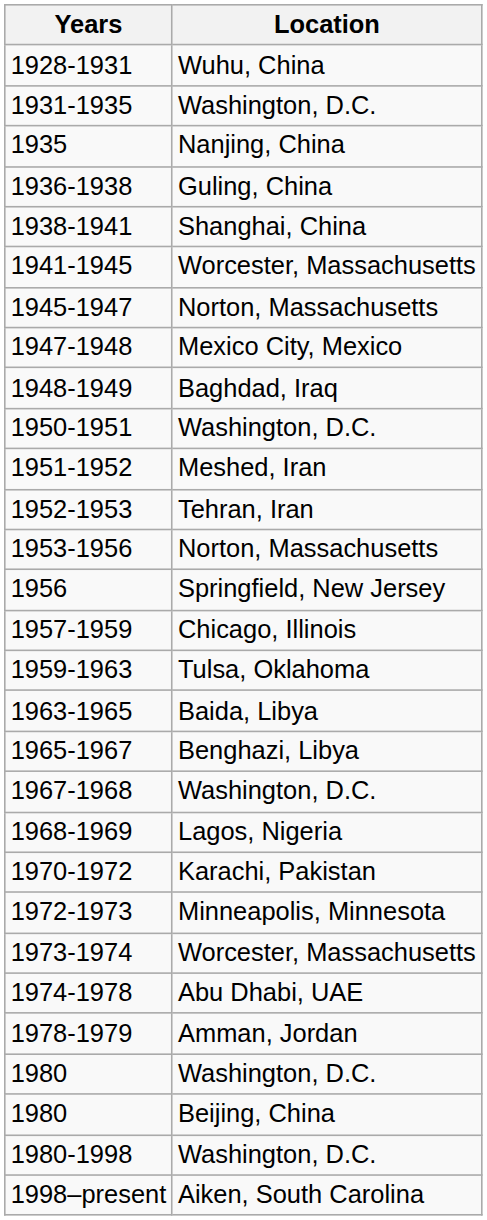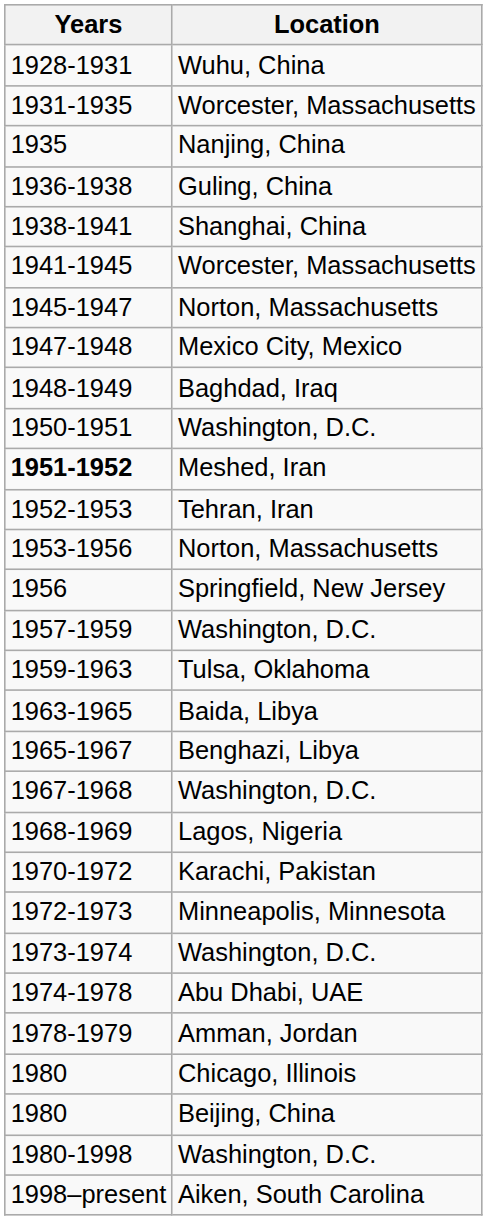(277, 105) Washington, D.C. -> (327, 105) Worcester, Massachusetts
(71, 468) normal -> (71, 468) bold
(267, 629) Chicago, Illinois -> (277, 629) Washington, D.C.
(327, 952) Worcester, Massachusetts -> (277, 952) Washington, D.C.
(277, 1073) Washington, D.C. -> (267, 1073) Chicago, Illinois
